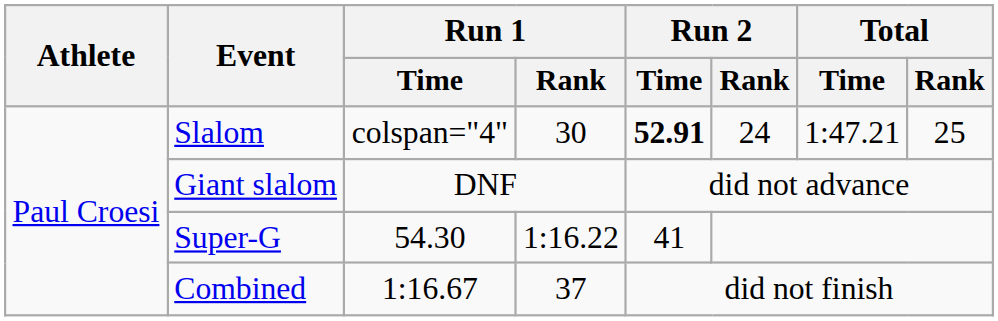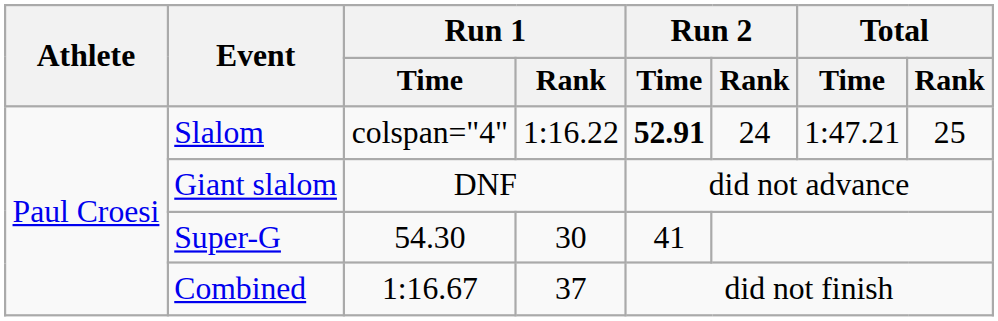(571, 132) 30 -> (571, 132) 1:16.22
(571, 237) 1:16.22 -> (571, 237) 30
